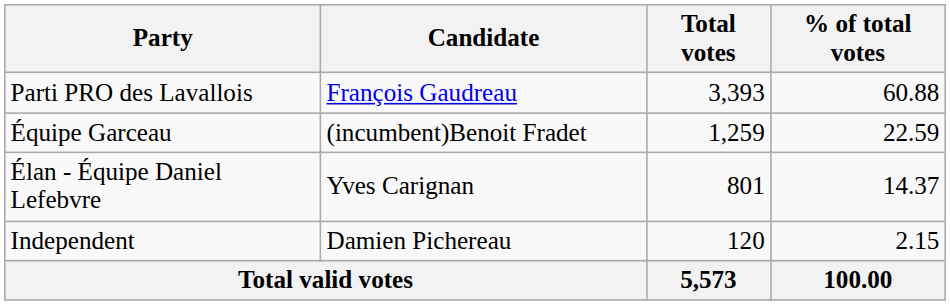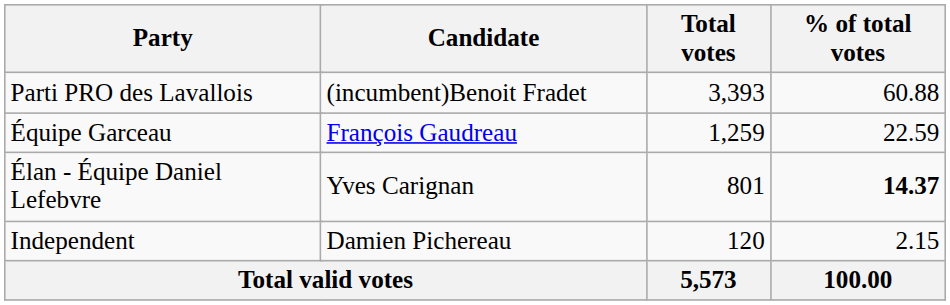(422, 92) François Gaudreau -> (457, 92) (incumbent)Benoit Fradet
(457, 132) (incumbent)Benoit Fradet -> (422, 132) François Gaudreau
(911, 186) normal -> (911, 186) bold
